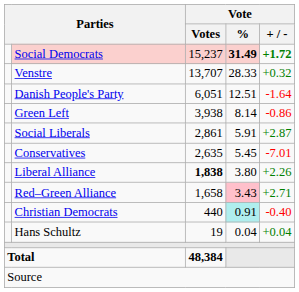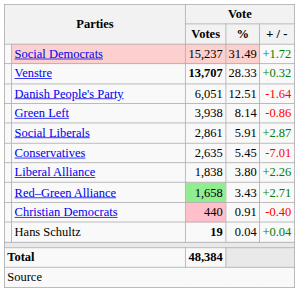(243, 53) bold -> (243, 53) normal
(277, 53) bold -> (277, 53) normal
(206, 73) normal -> (206, 73) bold
(209, 172) bold -> (209, 172) normal
(209, 192) no background -> (209, 192) lightgreen background
(246, 192) pink background -> (246, 192) no background
(213, 212) no background -> (213, 212) pink background
(246, 212) paleturquoise background -> (246, 212) no background
(217, 232) normal -> (217, 232) bold
